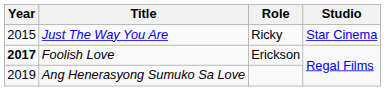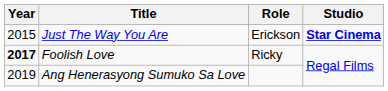(267, 34) Ricky -> (276, 34) Erickson
(342, 34) normal -> (343, 34) bold
(276, 55) Erickson -> (267, 55) Ricky
